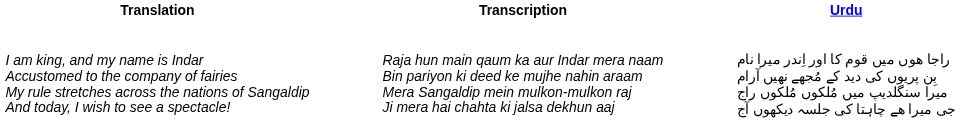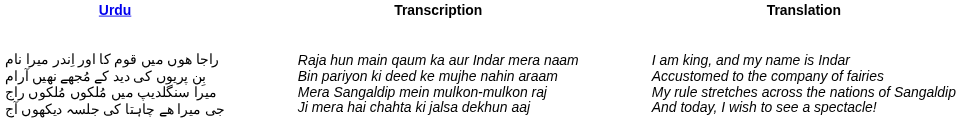columns swapped: (846, 10) <-> (157, 10)
